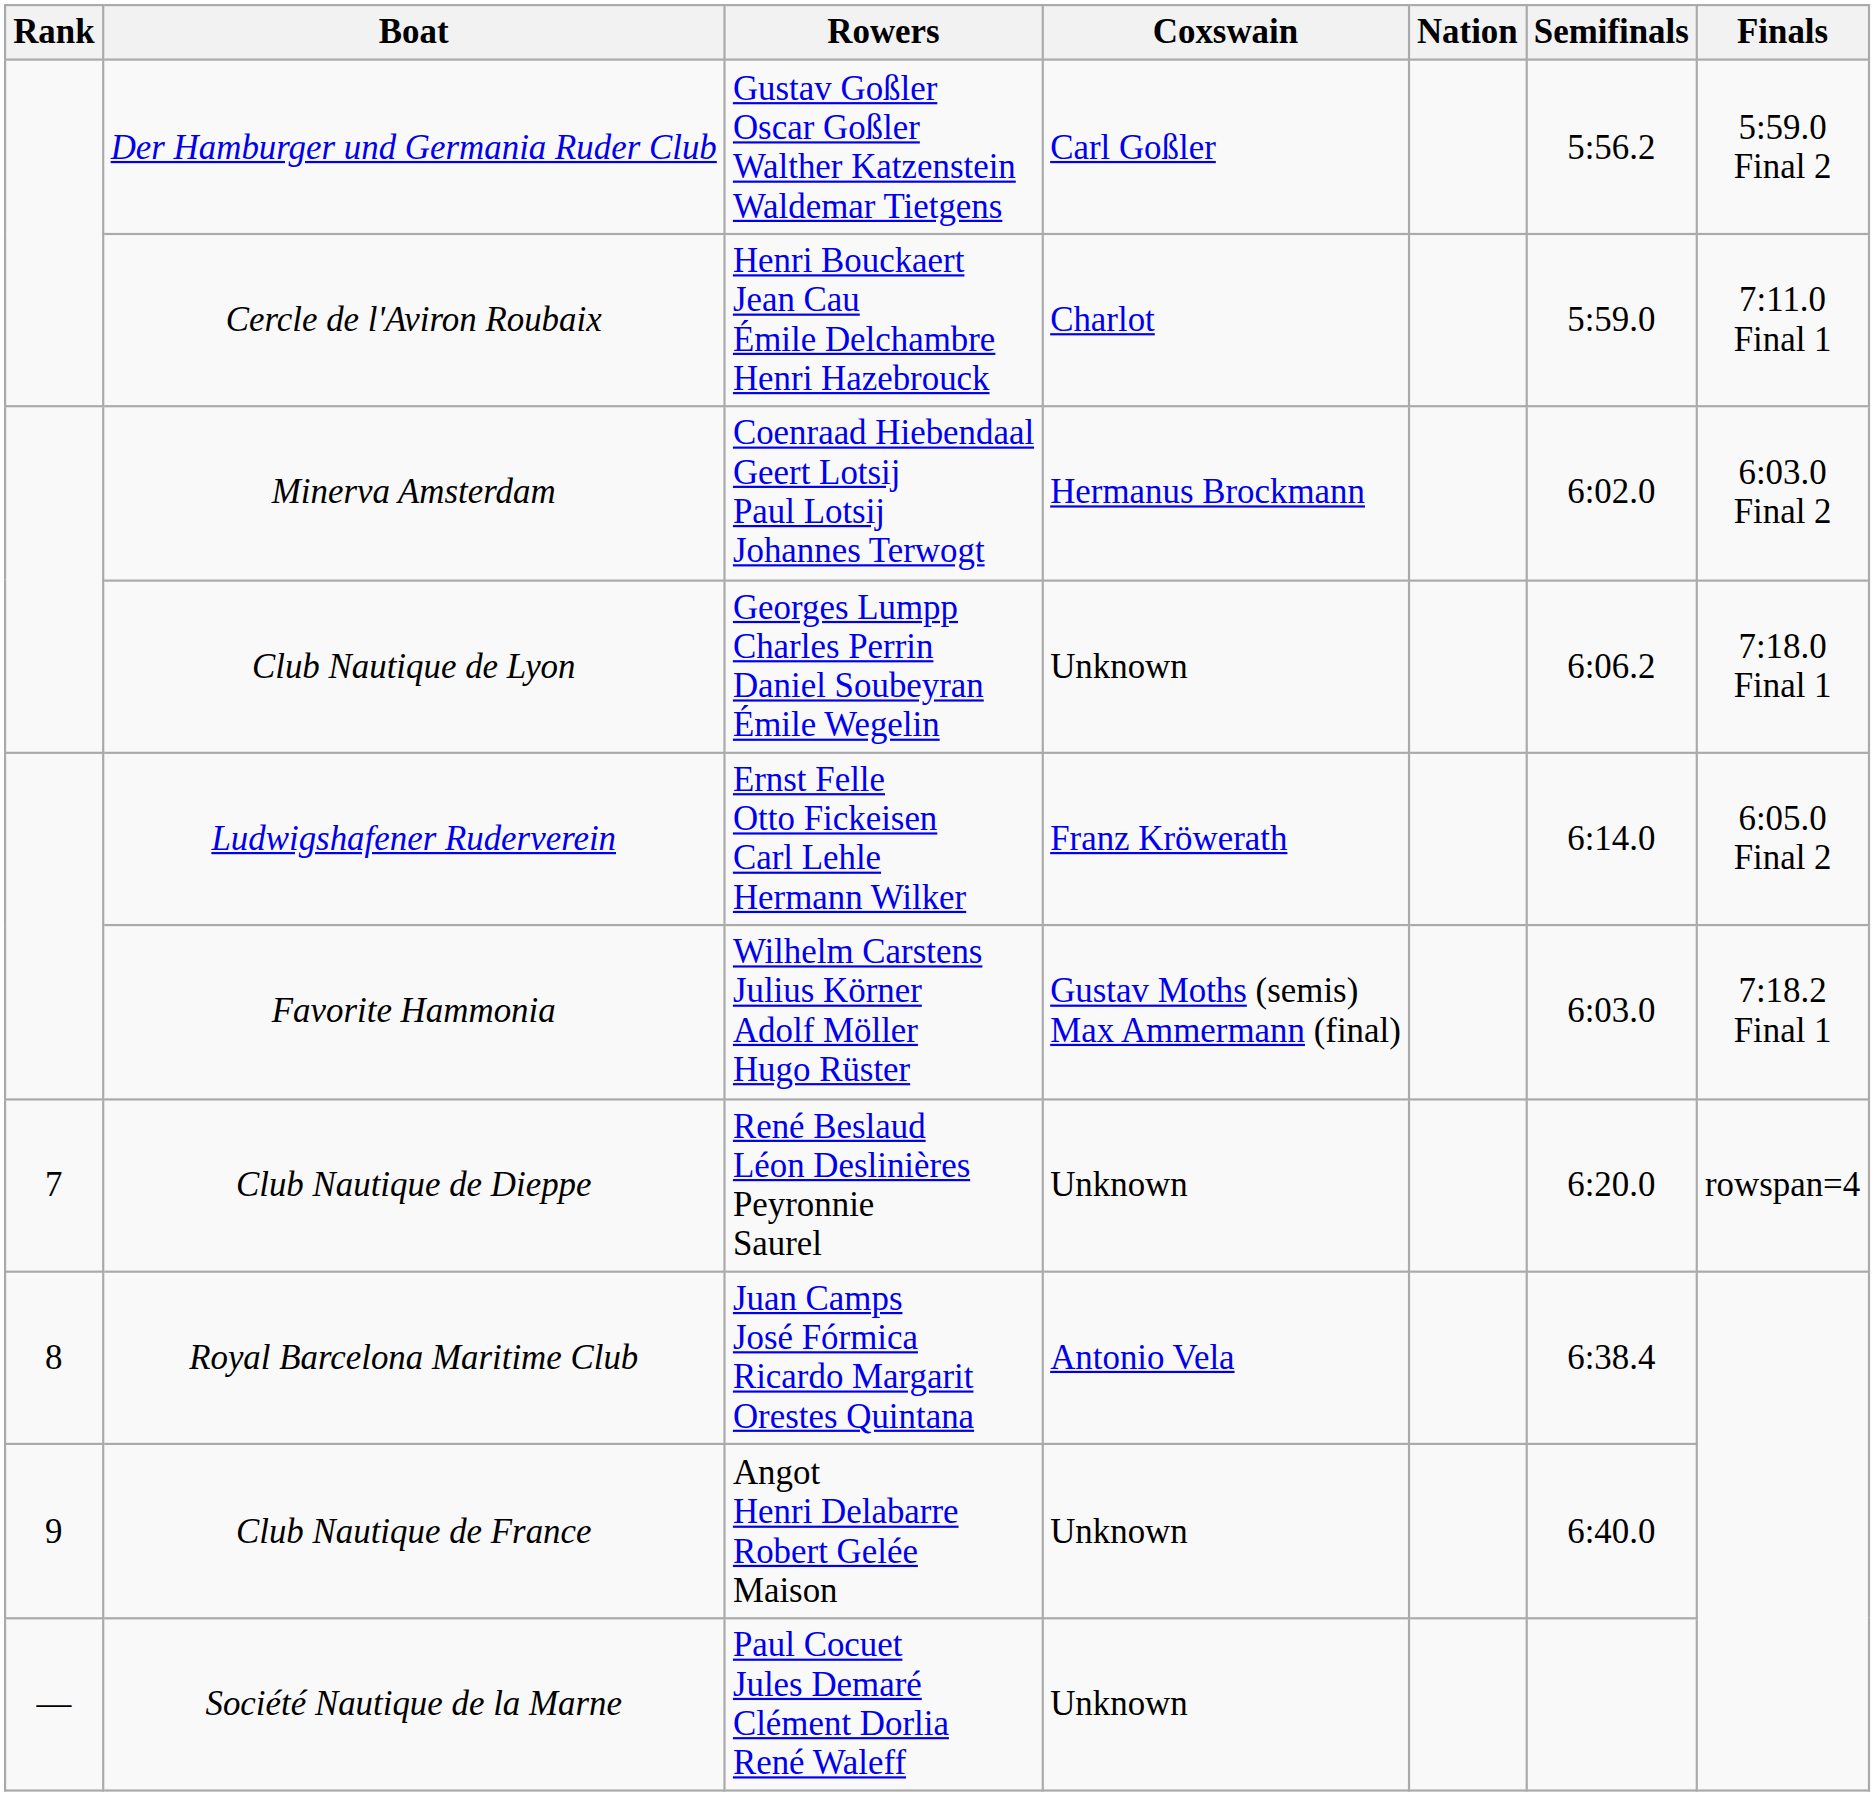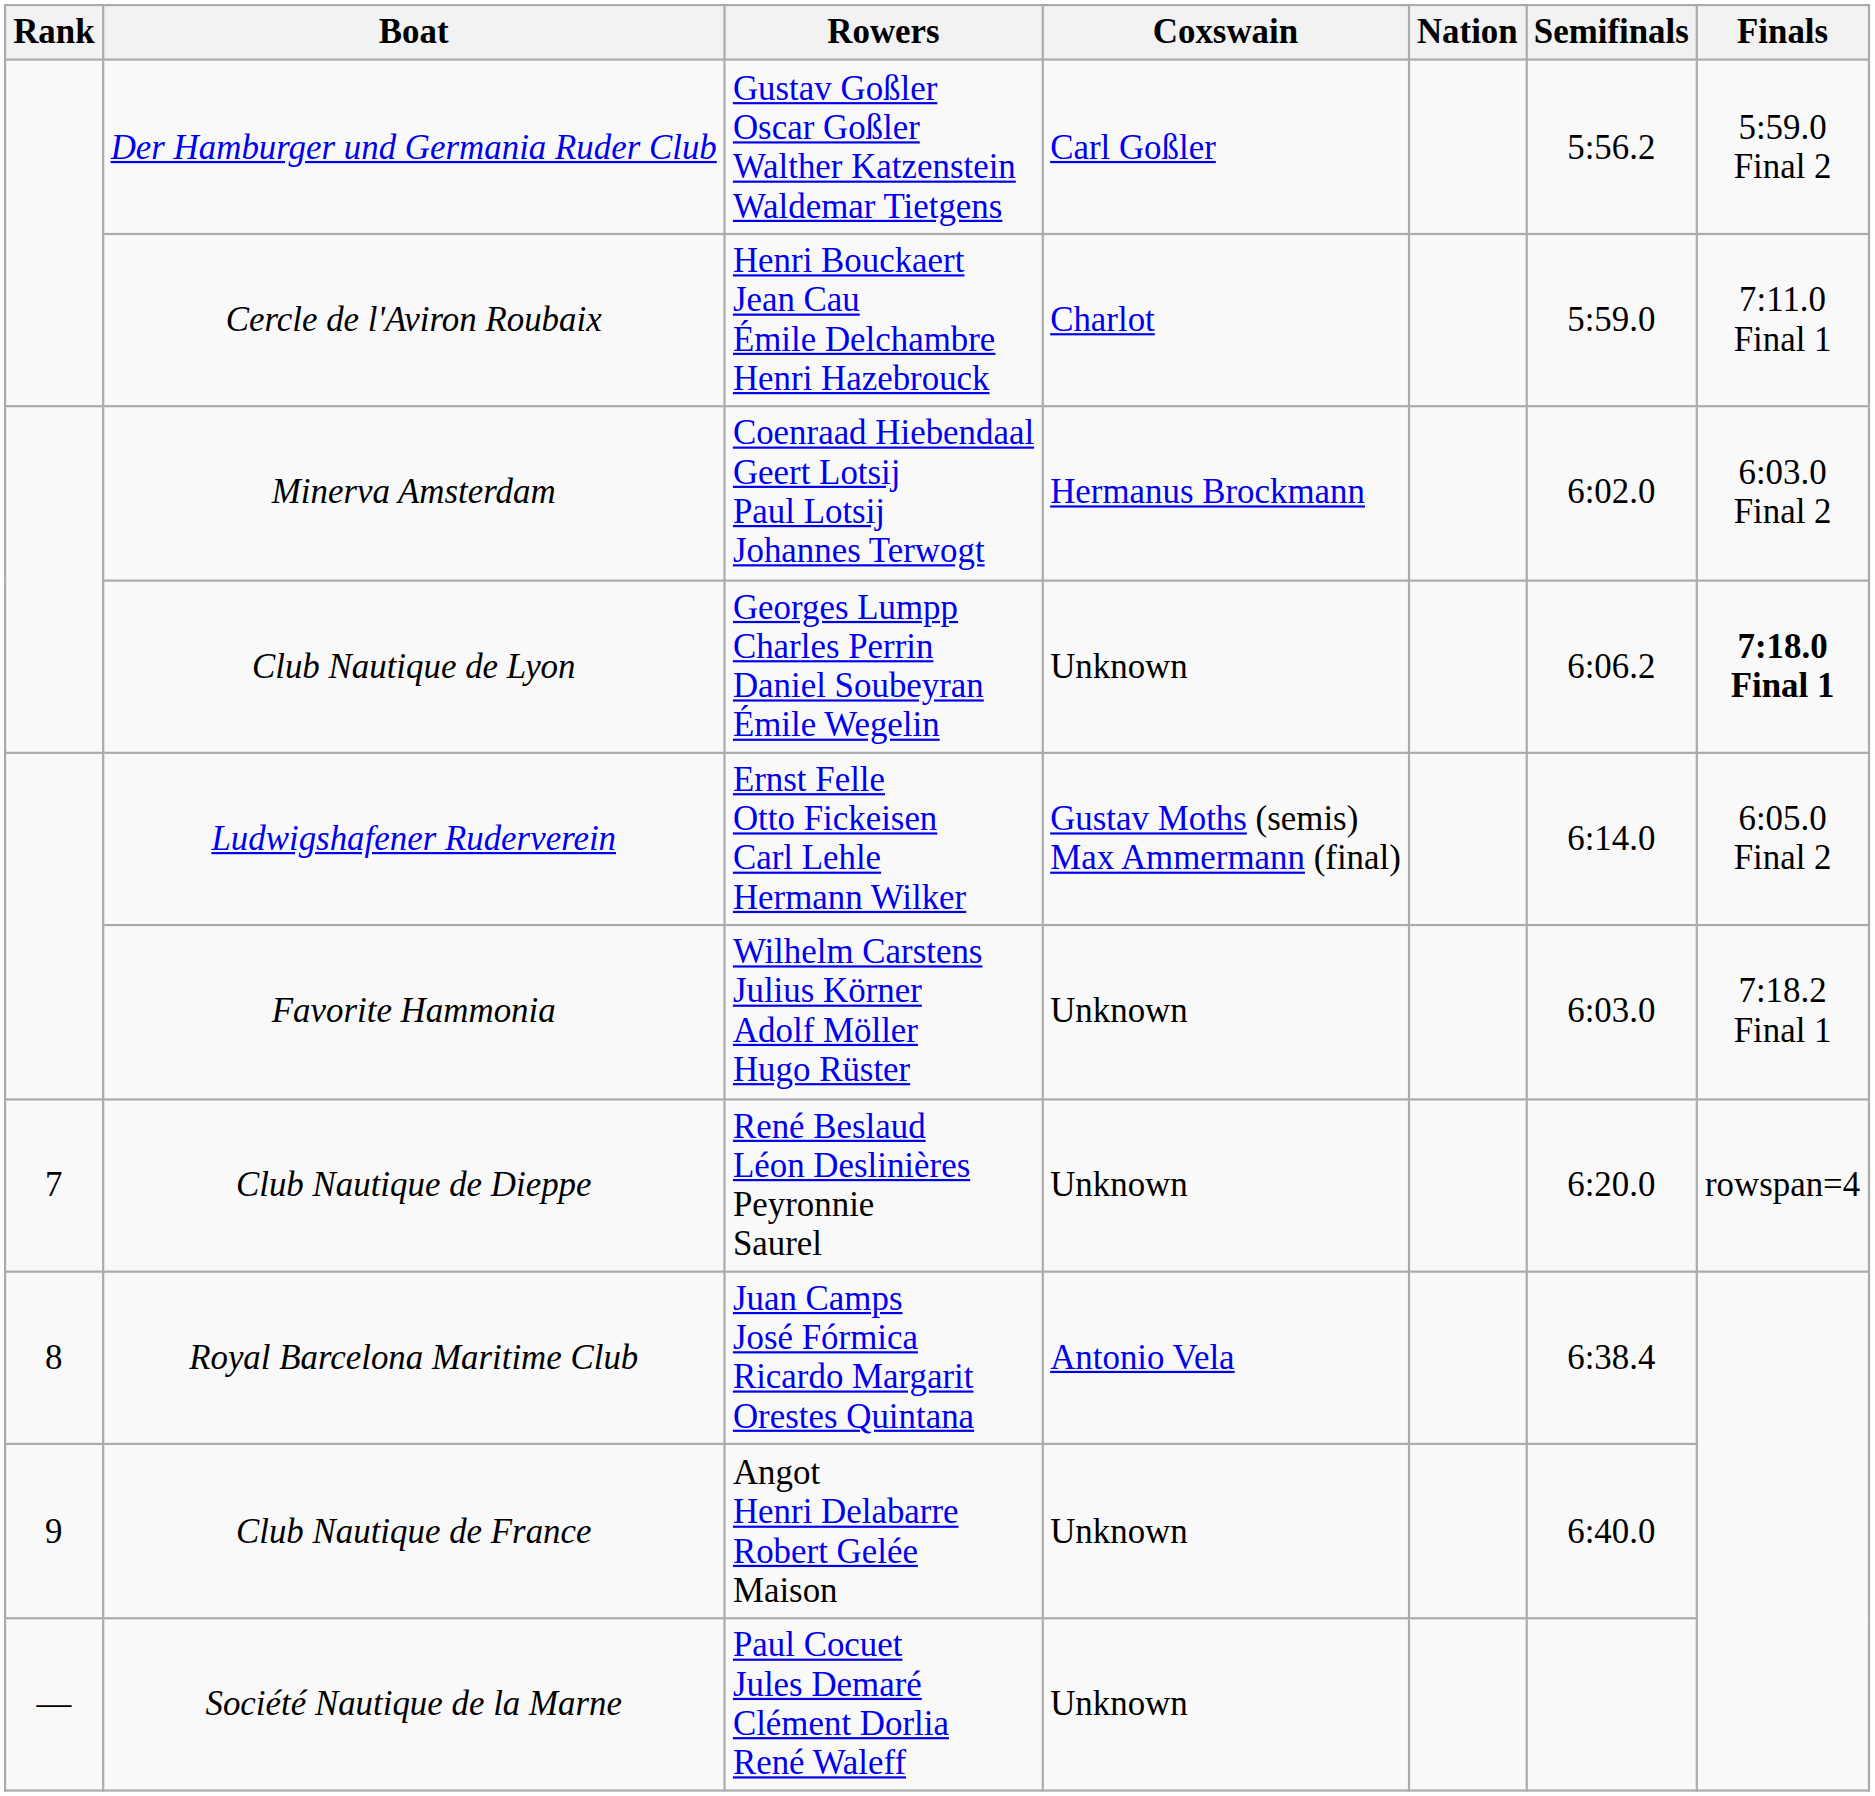(1783, 665) normal -> (1783, 665) bold
(1169, 838) Franz Kröwerath -> (1225, 838) Gustav Moths (semis) Max Ammermann (final)
(1225, 1011) Gustav Moths (semis) Max Ammermann (final) -> (1119, 1011) Unknown
